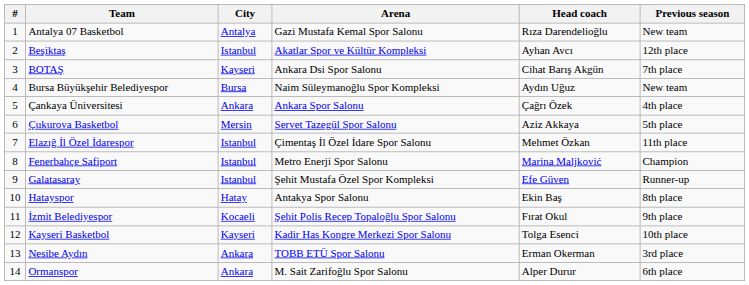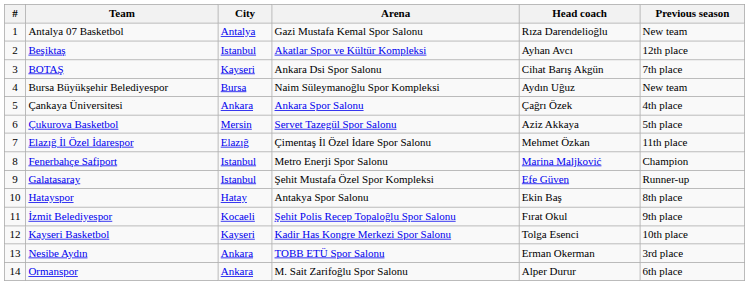(238, 142) Istanbul -> (235, 142) Elazığ
